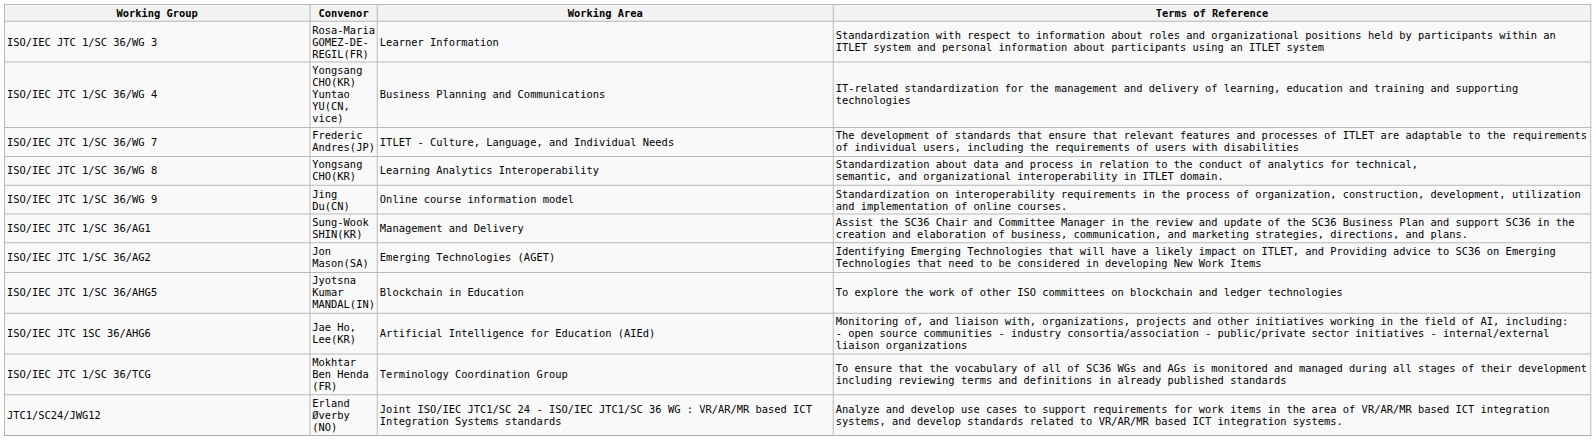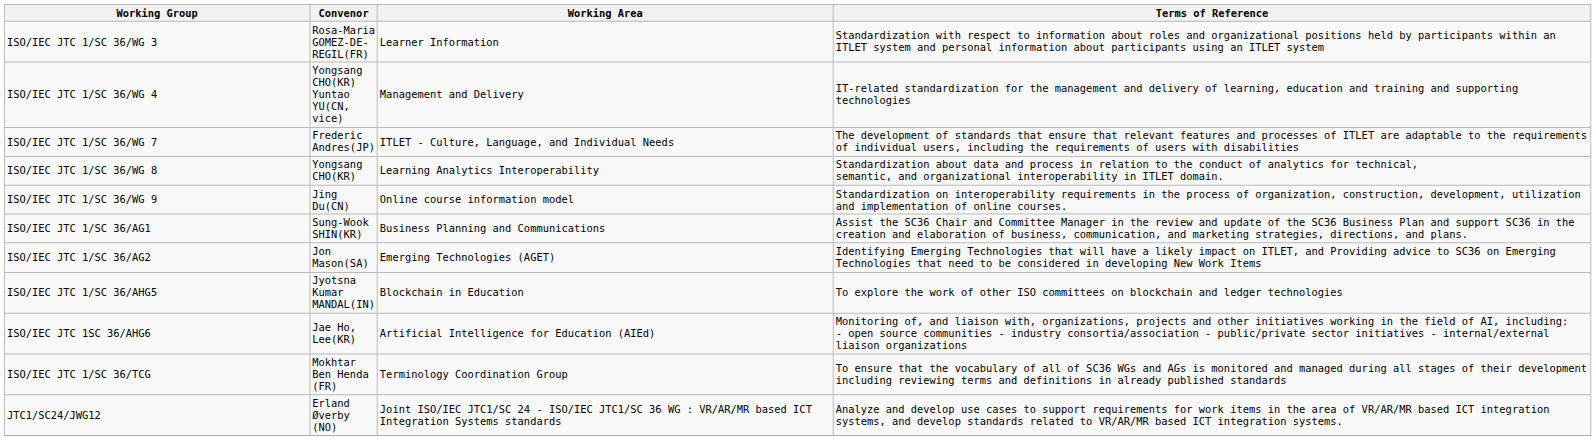(493, 95) Business Planning and Communications -> (452, 95) Management and Delivery
(452, 229) Management and Delivery -> (493, 229) Business Planning and Communications
